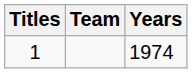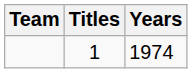columns swapped: (95, 20) <-> (35, 20)
